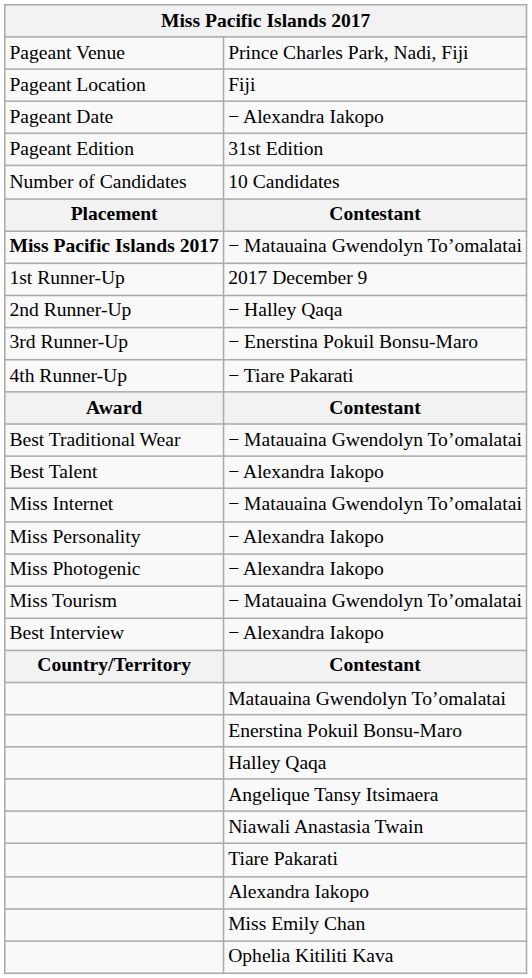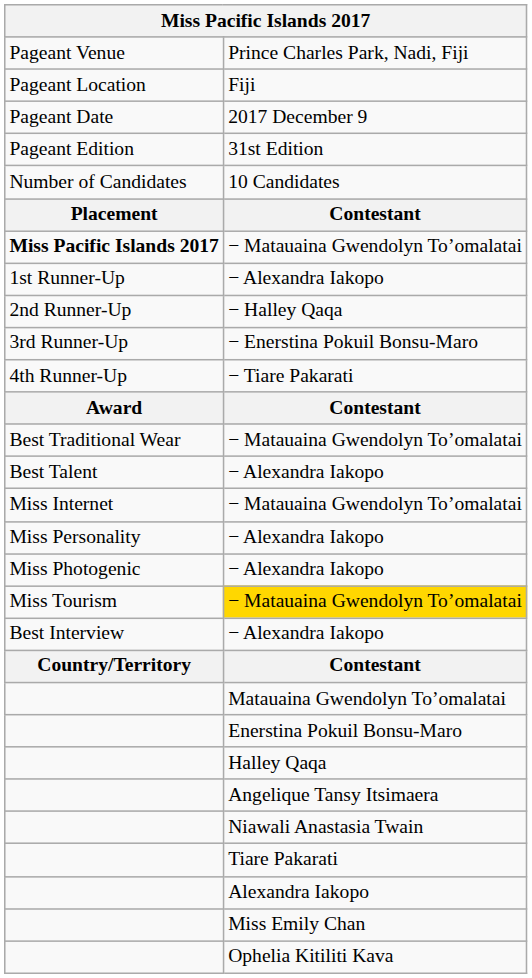(306, 117) − Alexandra Iakopo -> (298, 117) 2017 December 9
(298, 278) 2017 December 9 -> (306, 278) − Alexandra Iakopo
(375, 601) no background -> (375, 601) gold background
